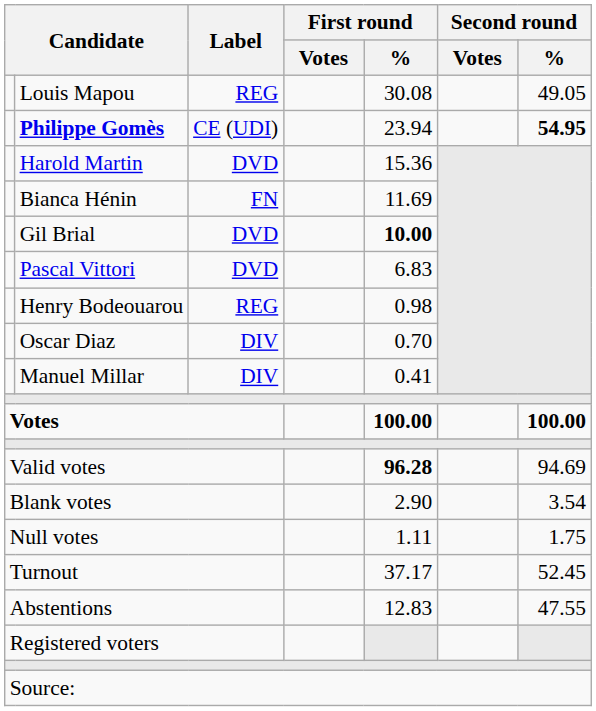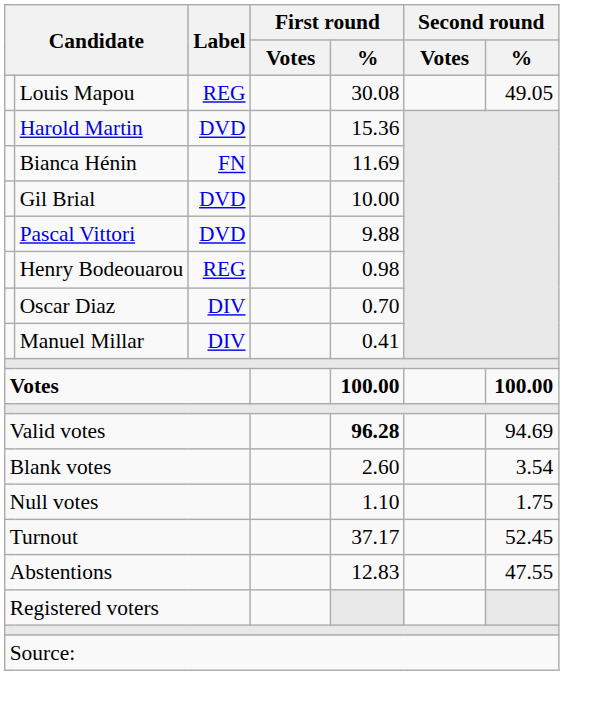- row: (92, 128)
(408, 234) bold -> (375, 199) normal
(413, 269) 6.83 -> (381, 234) 9.88
(413, 501) 2.90 -> (381, 466) 2.60
(414, 537) 1.11 -> (381, 501) 1.10
